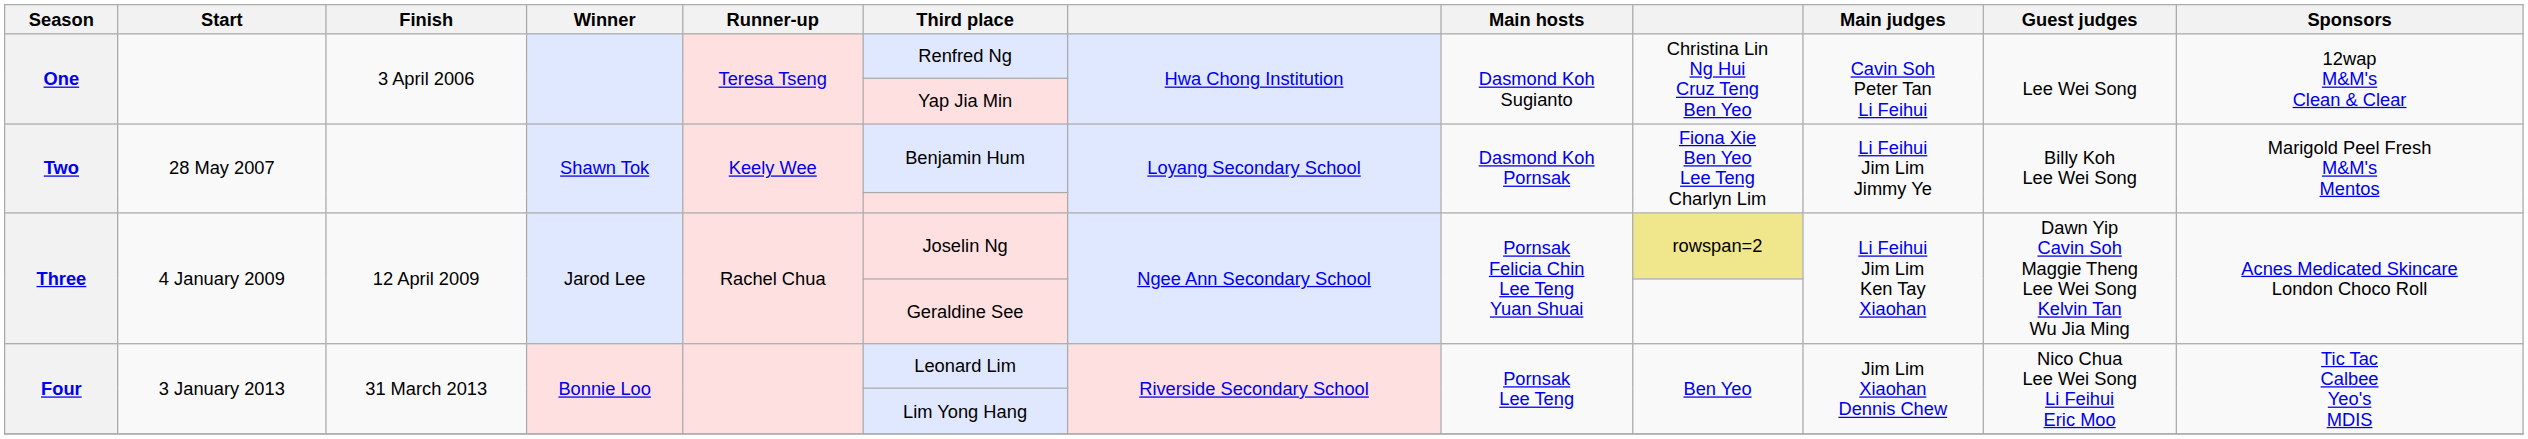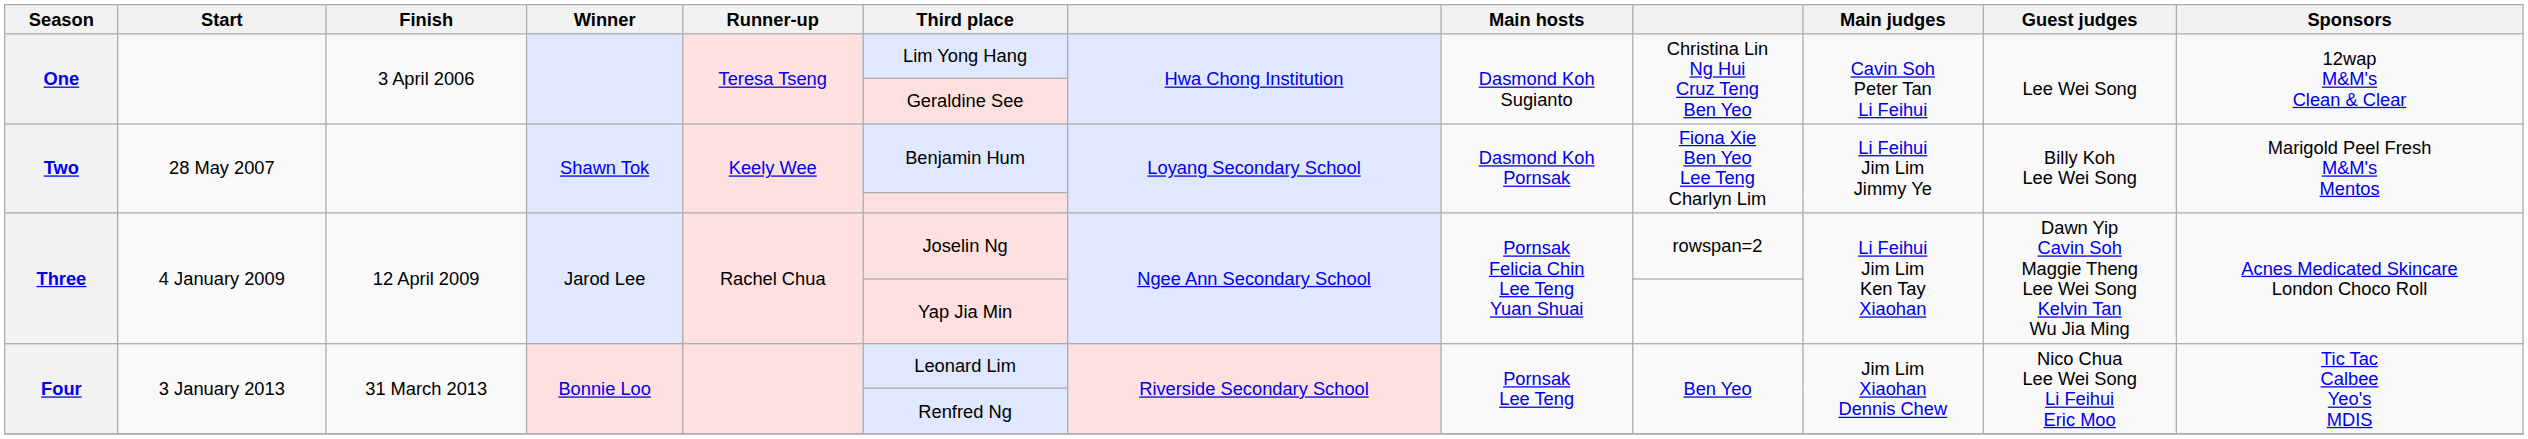(965, 56) Renfred Ng -> (965, 56) Lim Yong Hang
(965, 101) Yap Jia Min -> (965, 101) Geraldine See
(1717, 246) khaki background -> (1717, 246) no background
(965, 311) Geraldine See -> (965, 311) Yap Jia Min
(965, 412) Lim Yong Hang -> (965, 412) Renfred Ng
